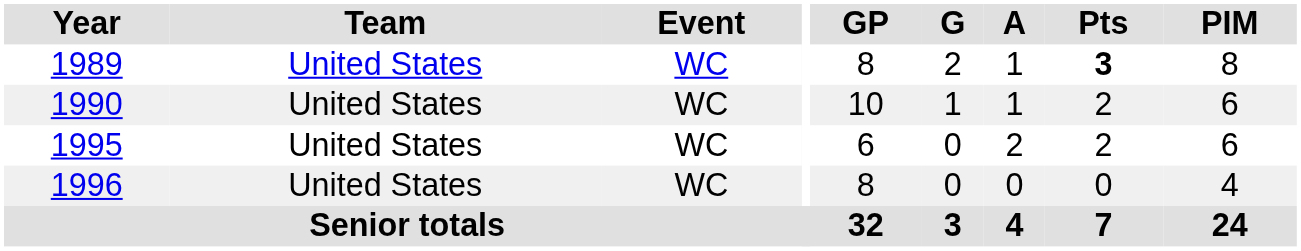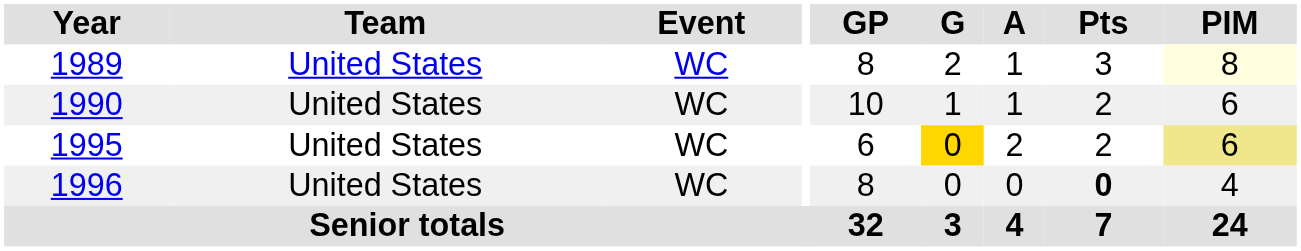(1103, 64) bold -> (1103, 64) normal
(1230, 64) no background -> (1230, 64) lightyellow background
(953, 144) no background -> (953, 144) gold background
(1230, 144) no background -> (1230, 144) khaki background
(1103, 185) normal -> (1103, 185) bold
